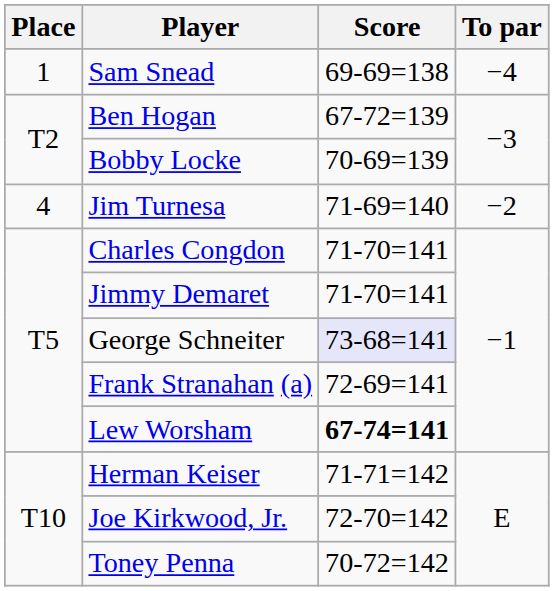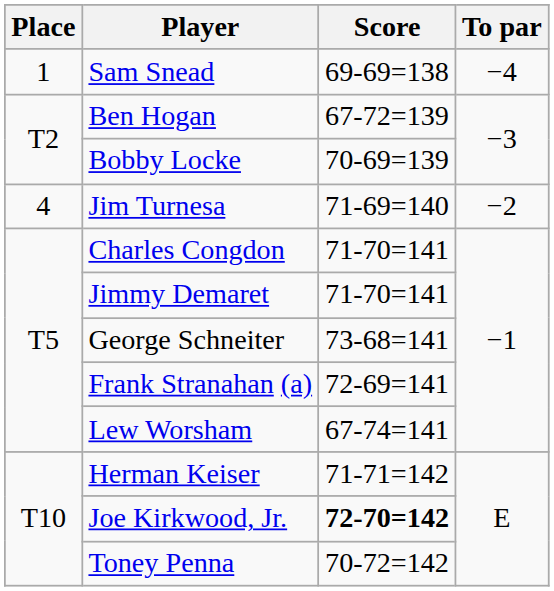(387, 339) lavender background -> (387, 339) no background
(387, 428) bold -> (387, 428) normal
(387, 518) normal -> (387, 518) bold
